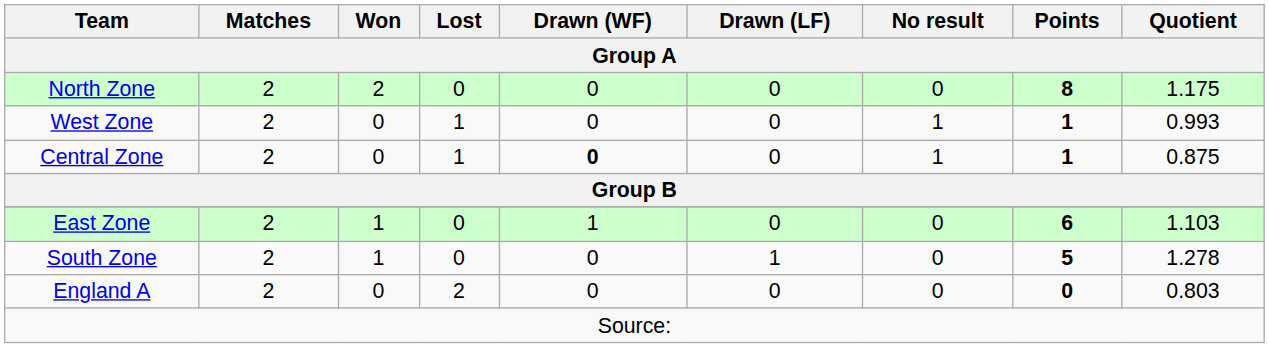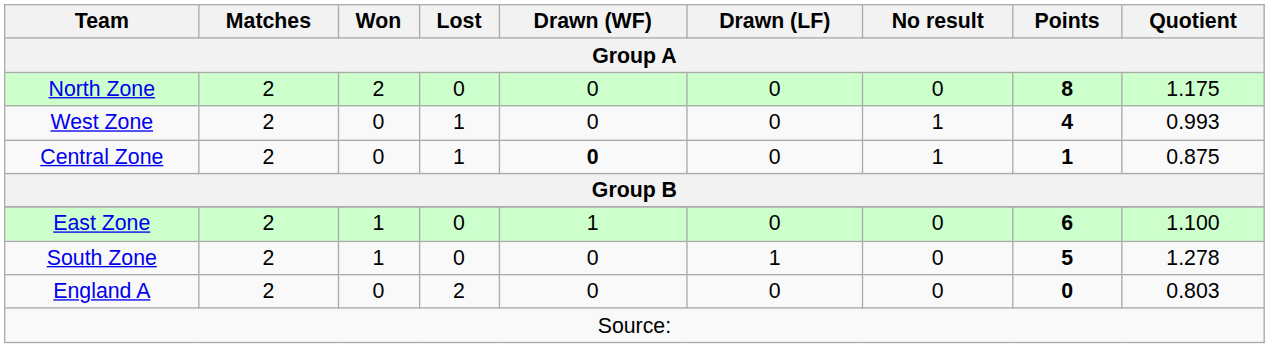(1067, 122) 1 -> (1067, 122) 4
(1193, 223) 1.103 -> (1193, 223) 1.100
